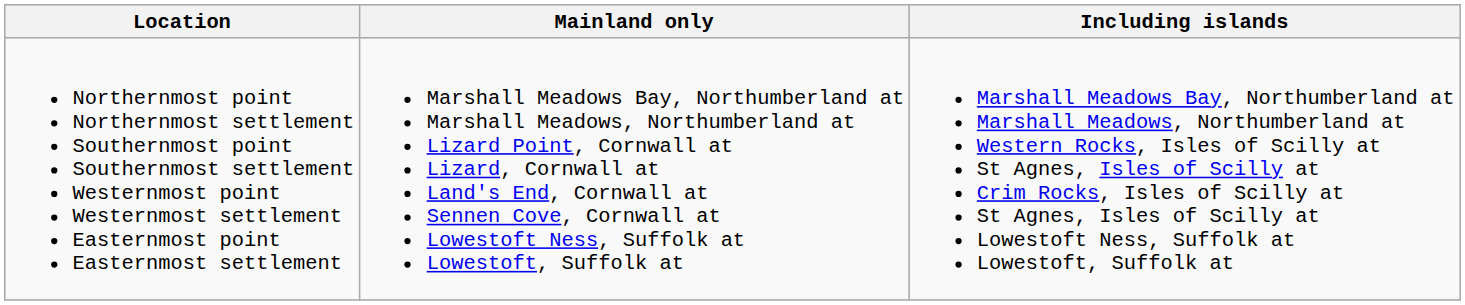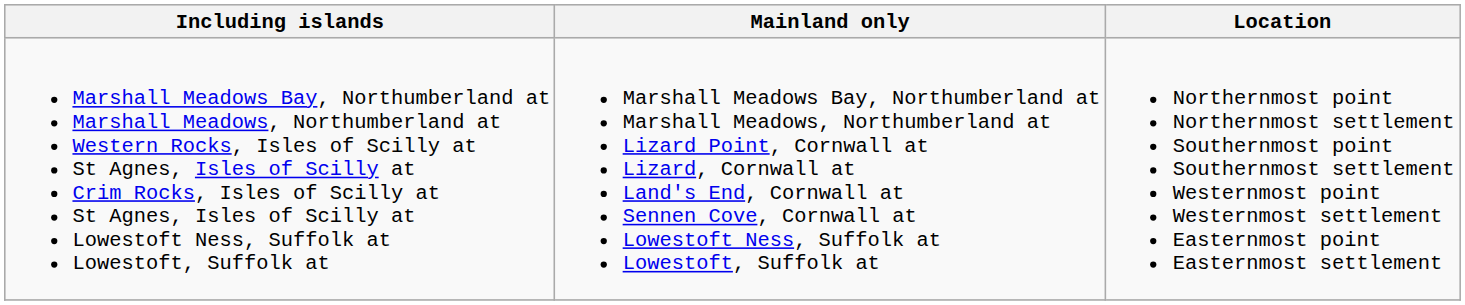columns swapped: (182, 21) <-> (1184, 21)
